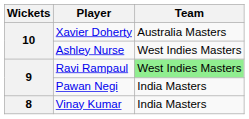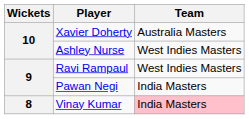(189, 68) lightgreen background -> (189, 68) no background
(172, 104) no background -> (172, 104) pink background
